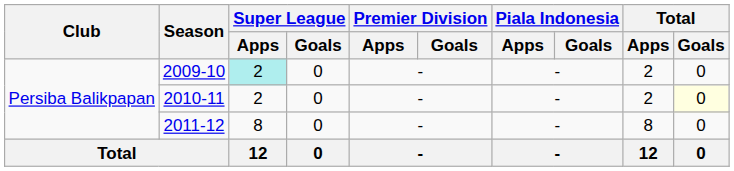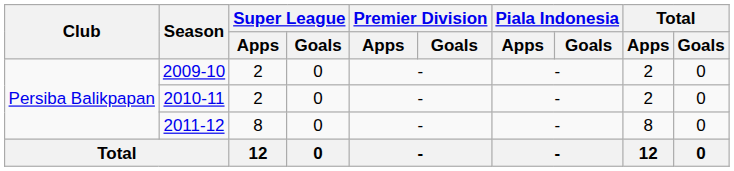(258, 72) paleturquoise background -> (258, 72) no background
(701, 99) lightyellow background -> (701, 99) no background
